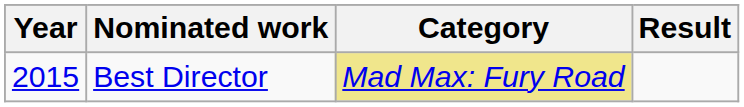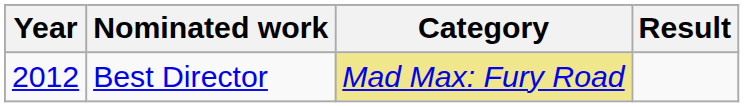(46, 76) 2015 -> (46, 76) 2012
